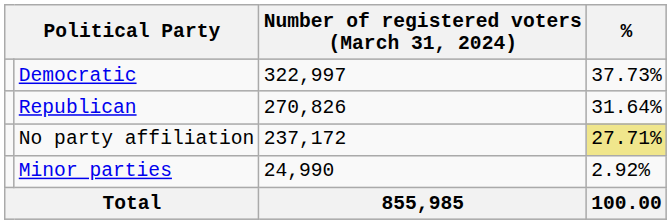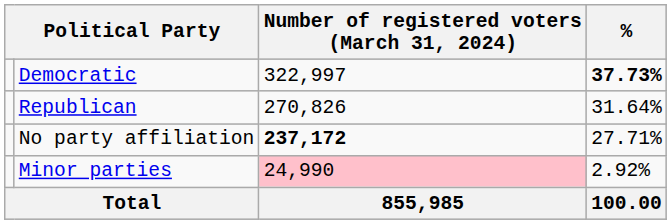(626, 75) normal -> (626, 75) bold
(305, 139) normal -> (305, 139) bold
(626, 139) khaki background -> (626, 139) no background
(299, 171) no background -> (299, 171) pink background
